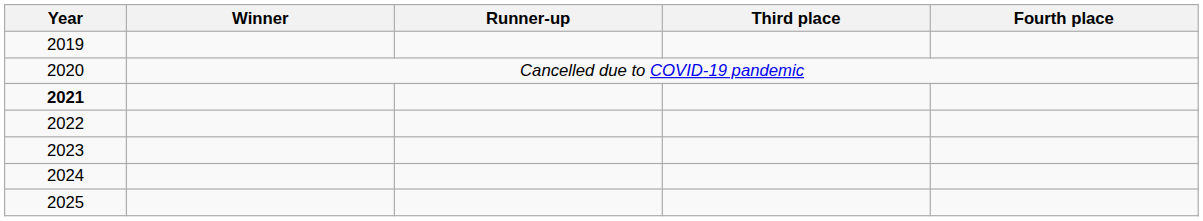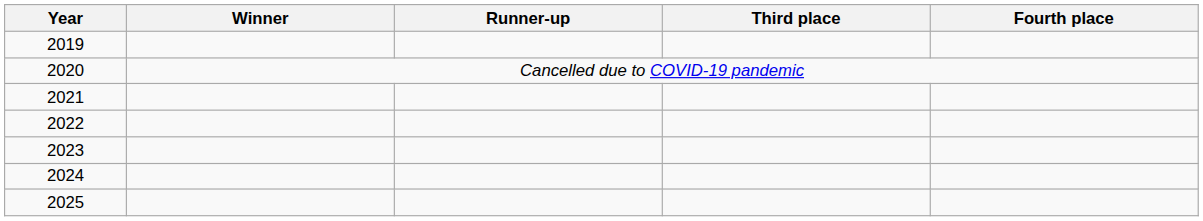(65, 97) bold -> (65, 97) normal
